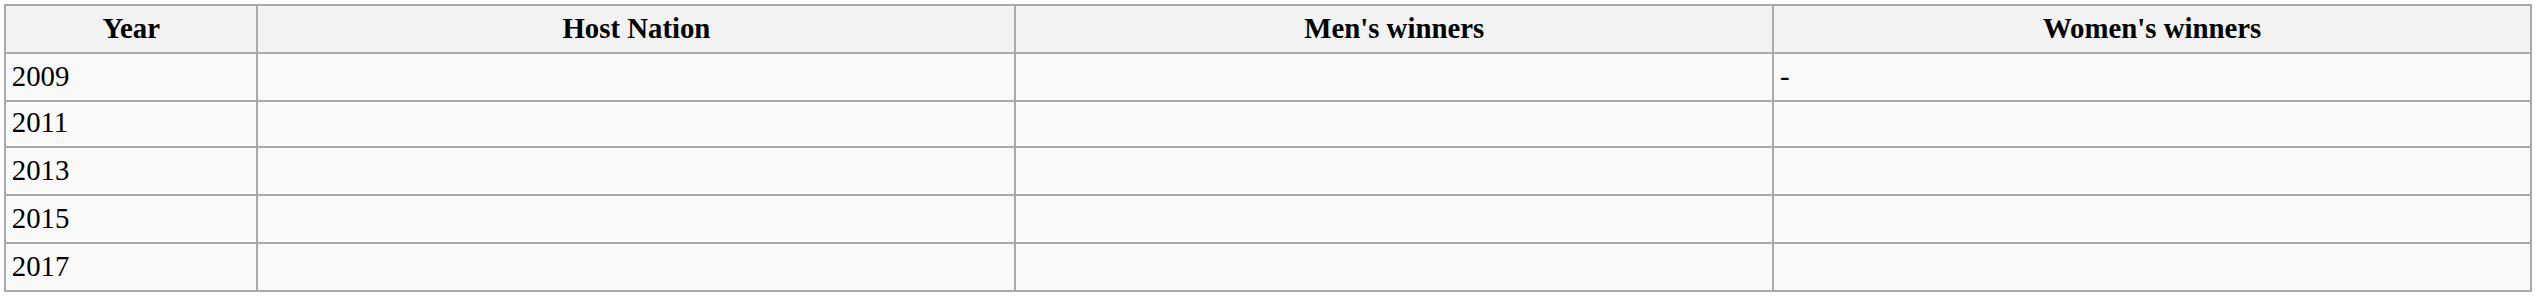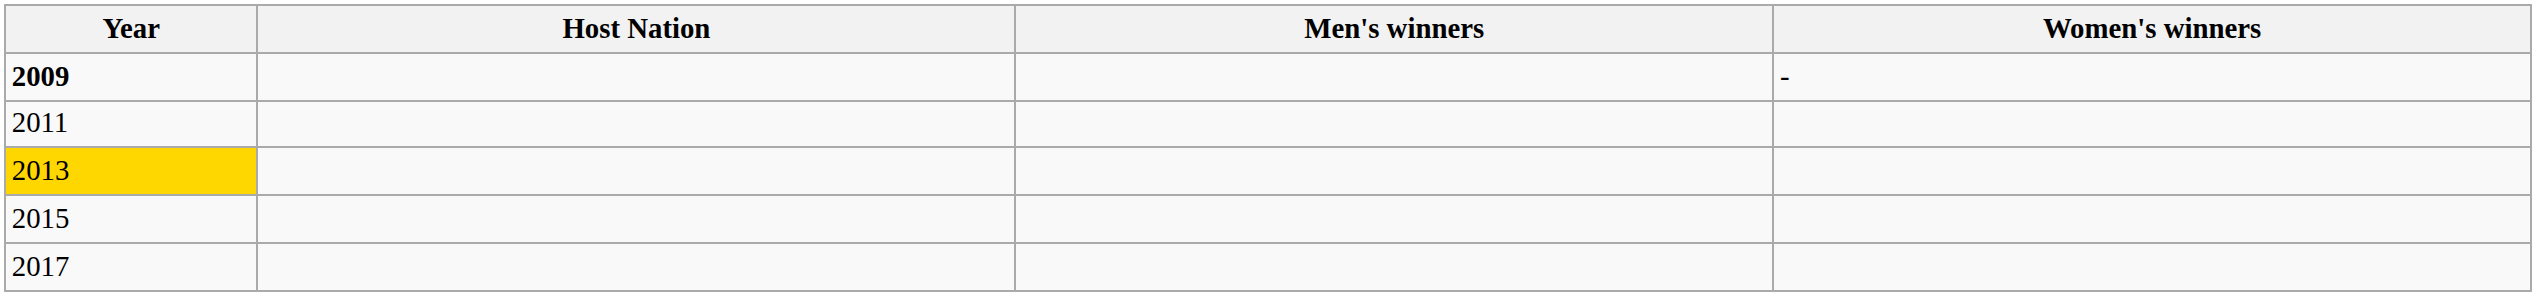(41, 76) normal -> (41, 76) bold
(41, 171) no background -> (41, 171) gold background
